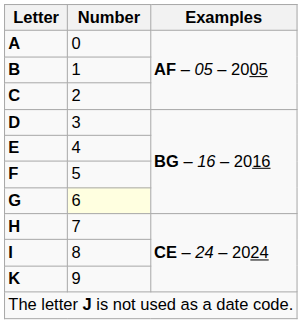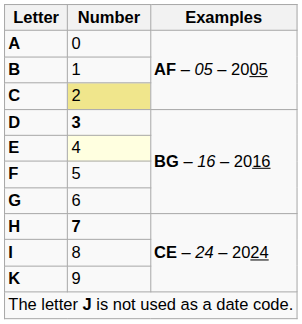(76, 95) no background -> (76, 95) khaki background
(76, 122) normal -> (76, 122) bold
(76, 148) no background -> (76, 148) lightyellow background
(76, 200) lightyellow background -> (76, 200) no background
(76, 226) normal -> (76, 226) bold
